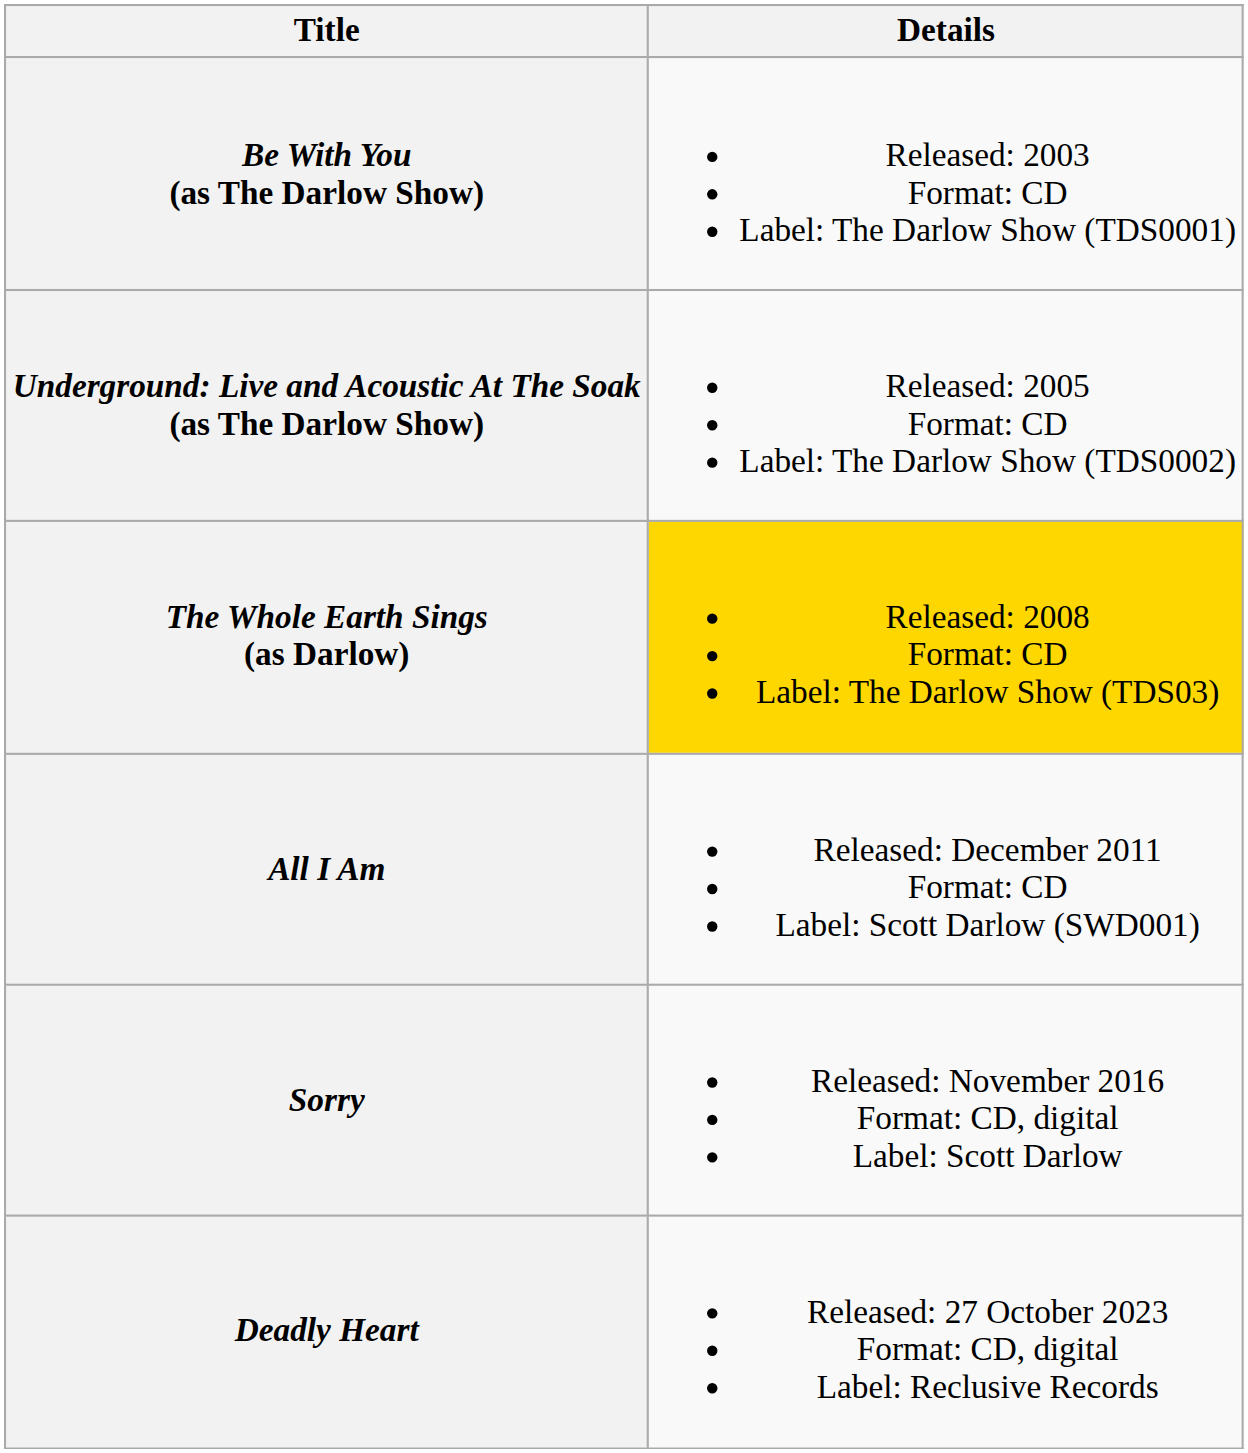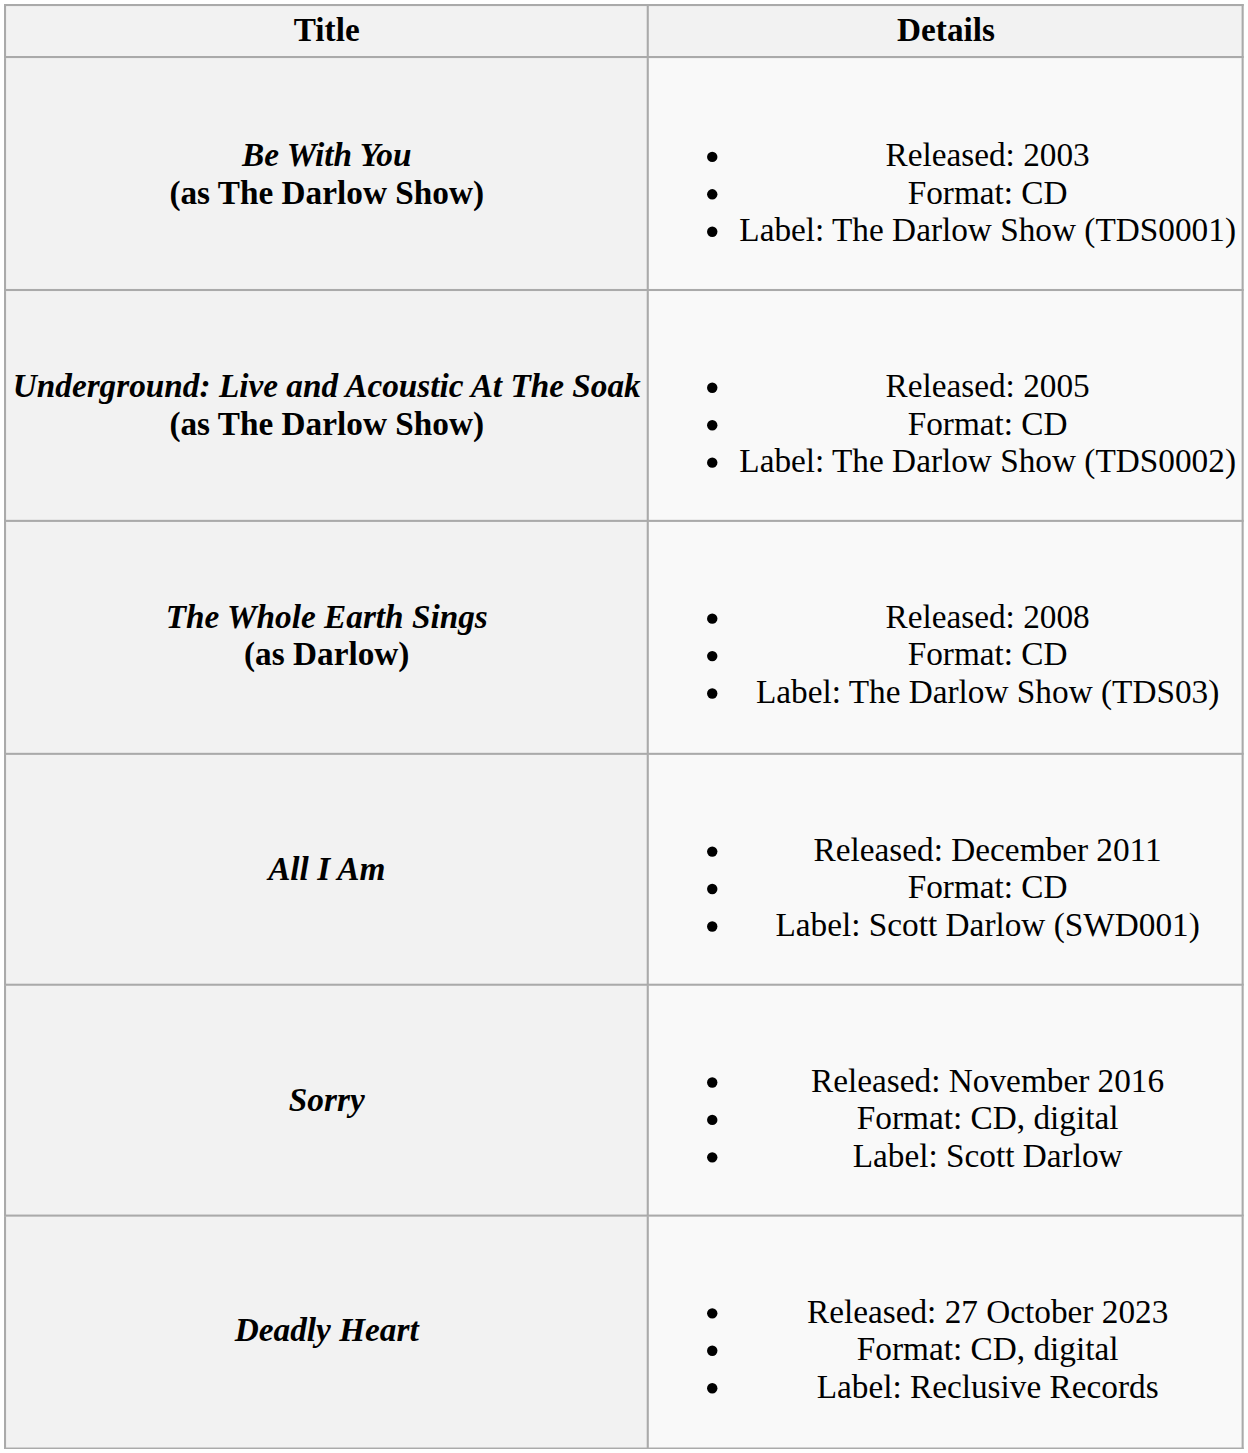(946, 656) gold background -> (946, 656) no background
